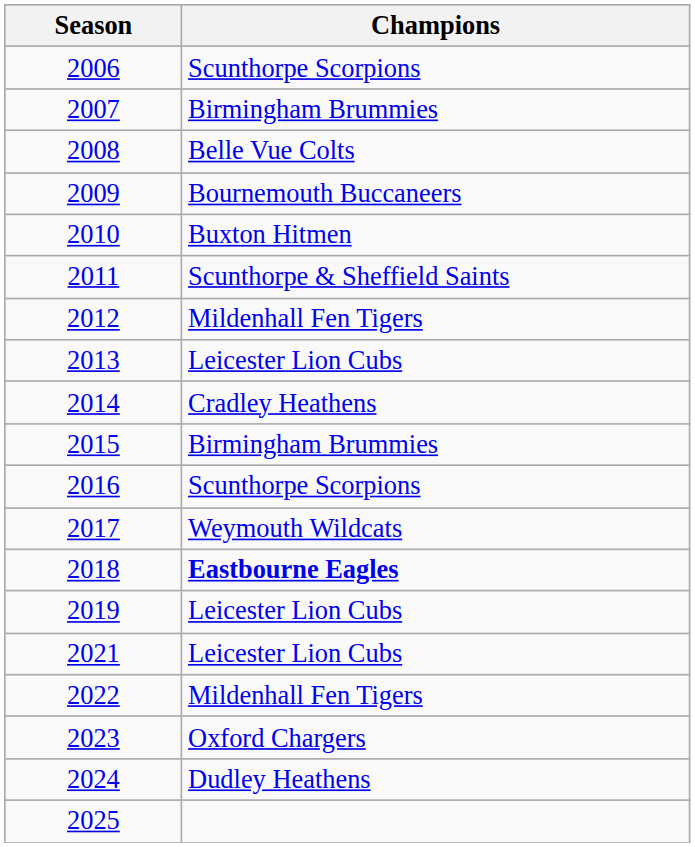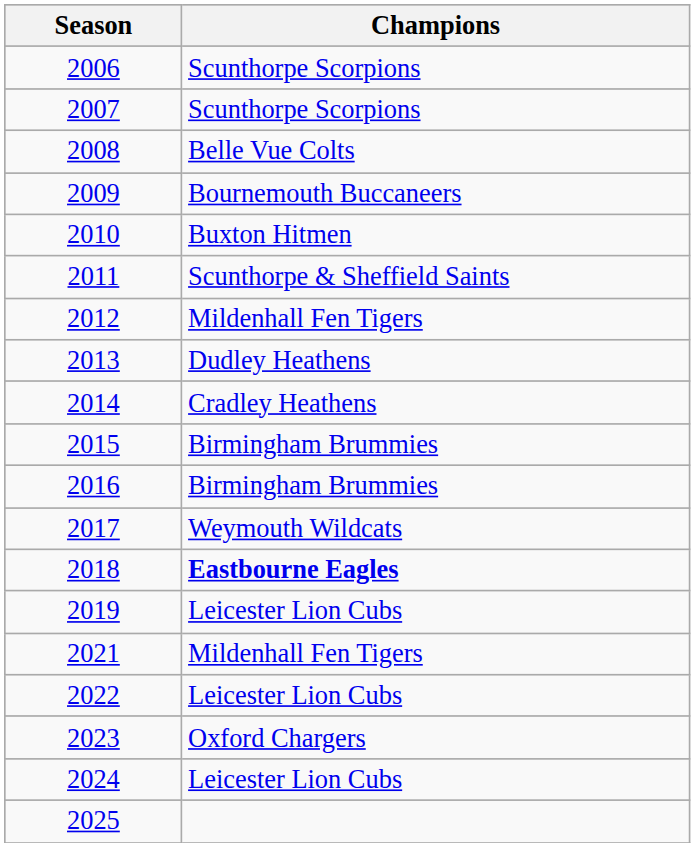(313, 109) Birmingham Brummies -> (304, 109) Scunthorpe Scorpions
(295, 360) Leicester Lion Cubs -> (279, 360) Dudley Heathens
(304, 485) Scunthorpe Scorpions -> (313, 485) Birmingham Brummies
(295, 653) Leicester Lion Cubs -> (305, 653) Mildenhall Fen Tigers
(305, 695) Mildenhall Fen Tigers -> (295, 695) Leicester Lion Cubs
(279, 779) Dudley Heathens -> (295, 779) Leicester Lion Cubs
